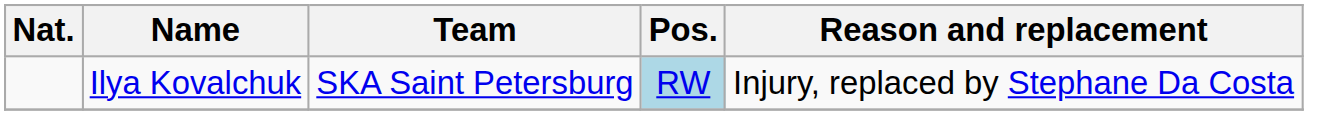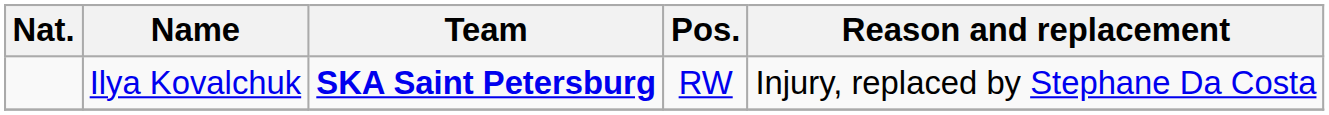(475, 82) normal -> (486, 82) bold
(683, 82) lightblue background -> (706, 82) no background
